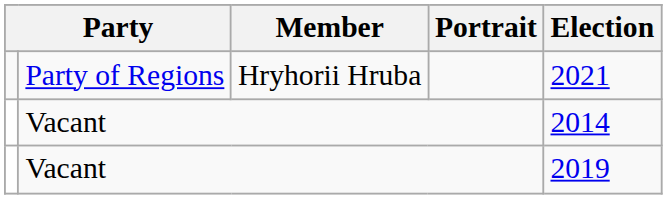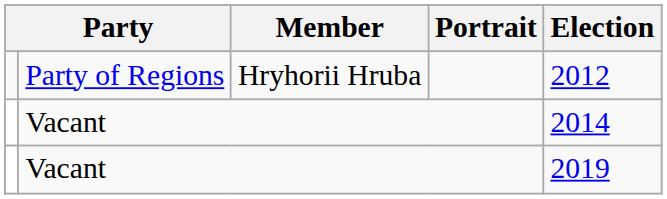(580, 74) 2021 -> (580, 74) 2012
